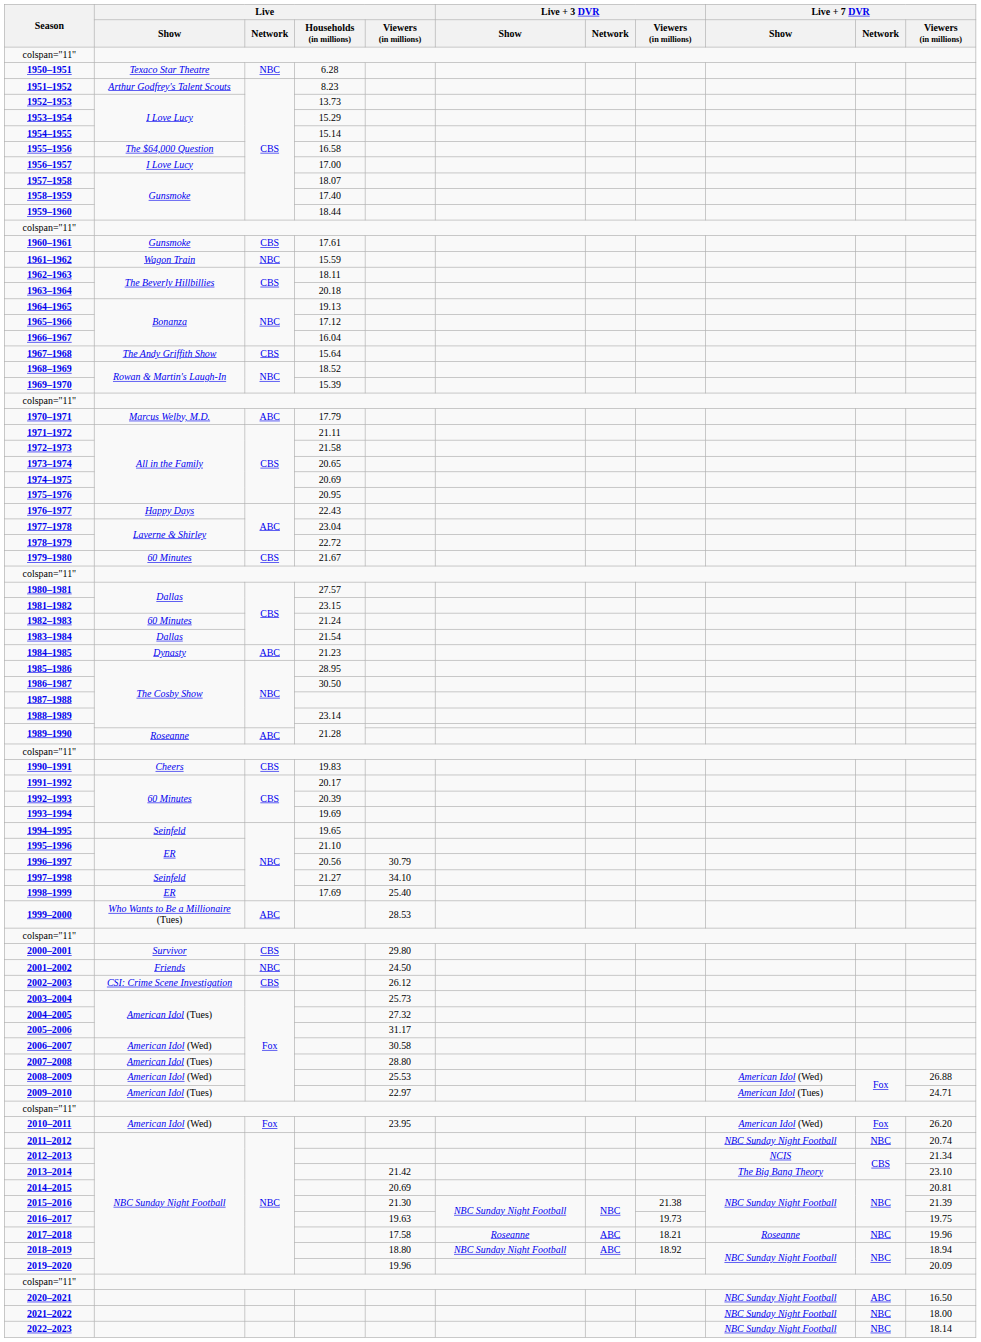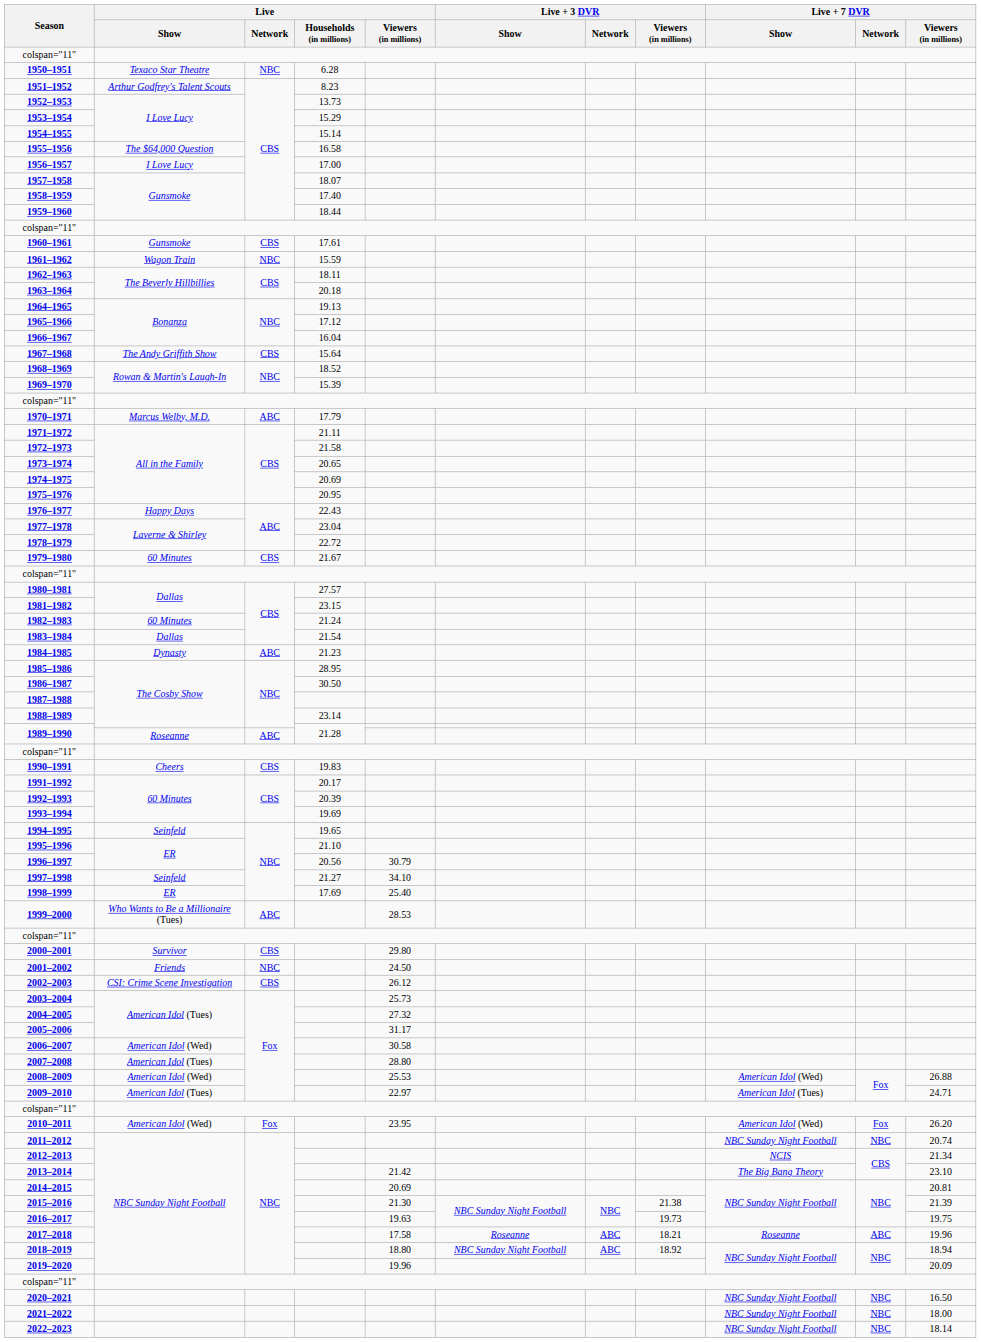(881, 1234) NBC -> (881, 1234) ABC
(881, 1297) ABC -> (881, 1297) NBC
